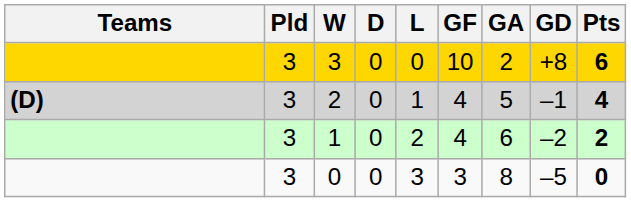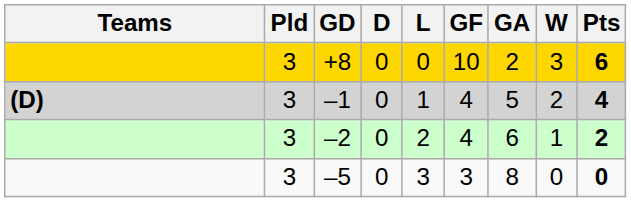columns swapped: (334, 23) <-> (554, 23)
